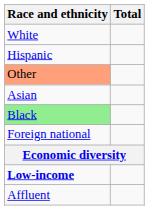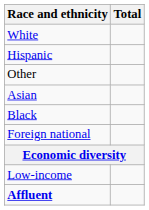(22, 74) lightsalmon background -> (22, 74) no background
(22, 114) lightgreen background -> (22, 114) no background
(41, 174) bold -> (40, 174) normal
(29, 194) normal -> (30, 194) bold
